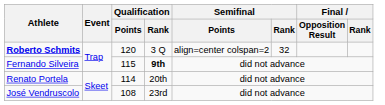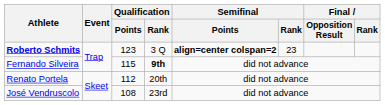(128, 50) 120 -> (128, 50) 123
(222, 50) normal -> (225, 50) bold
(284, 50) 32 -> (291, 50) 23
(128, 79) 114 -> (128, 79) 112
